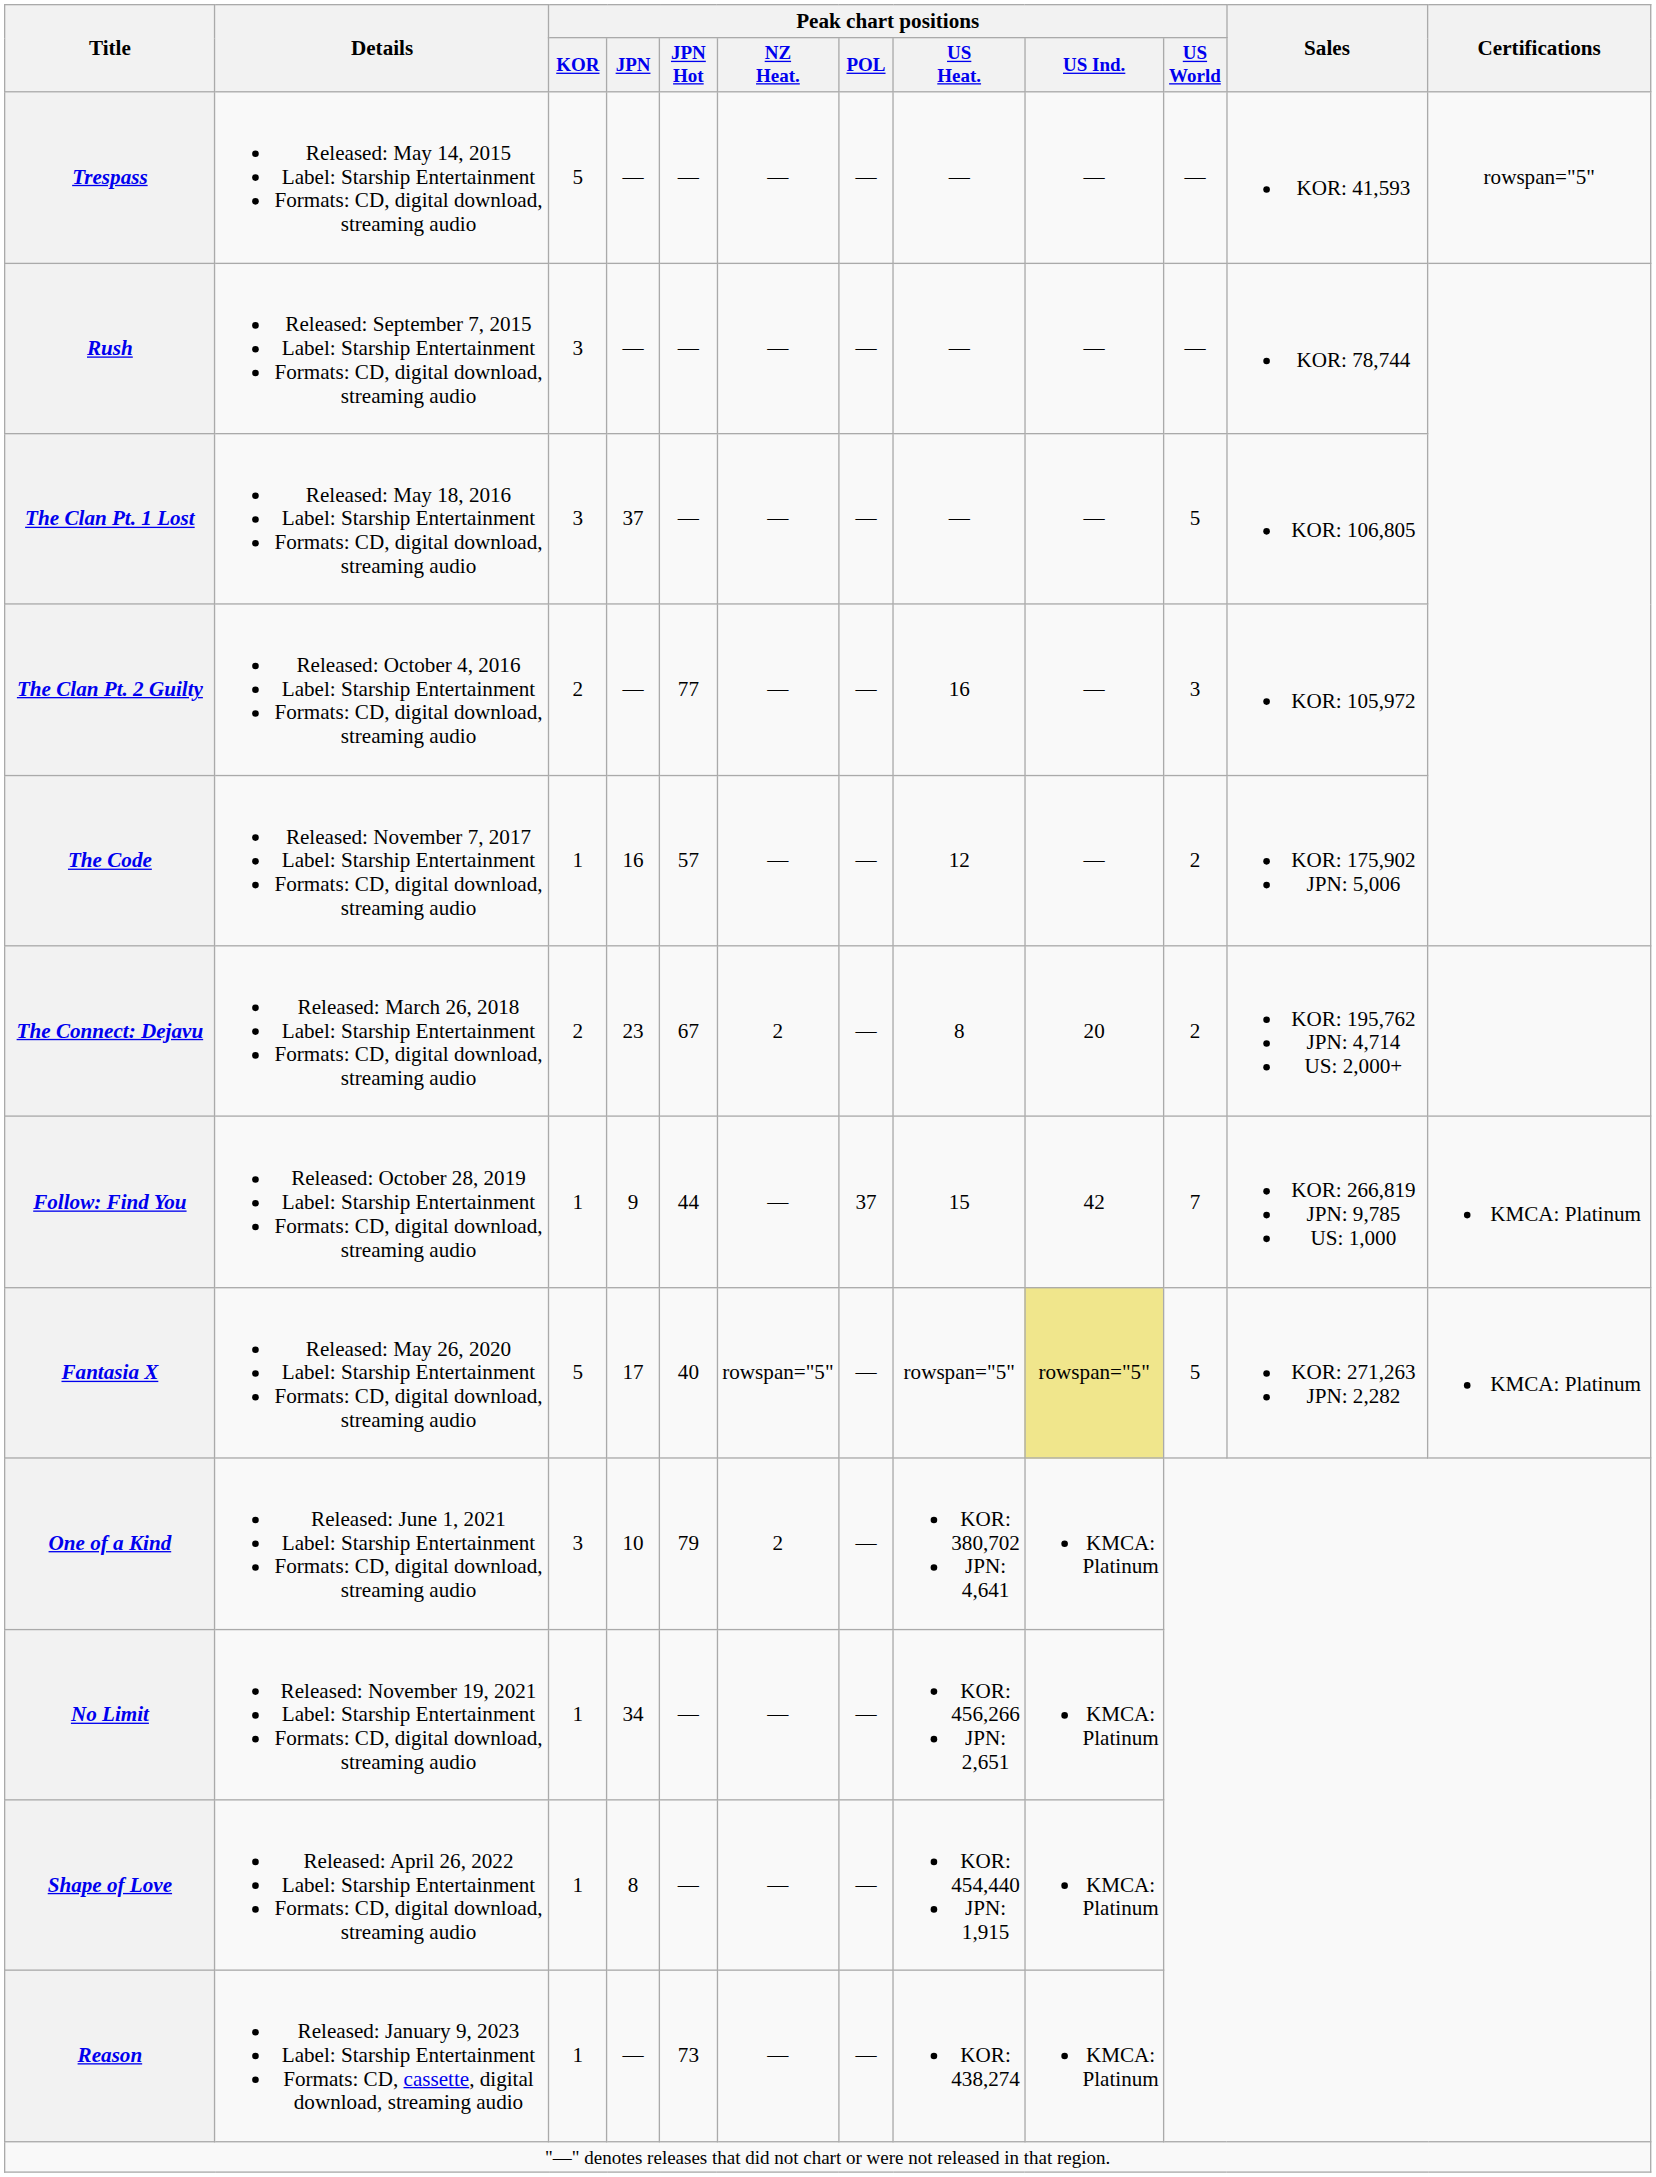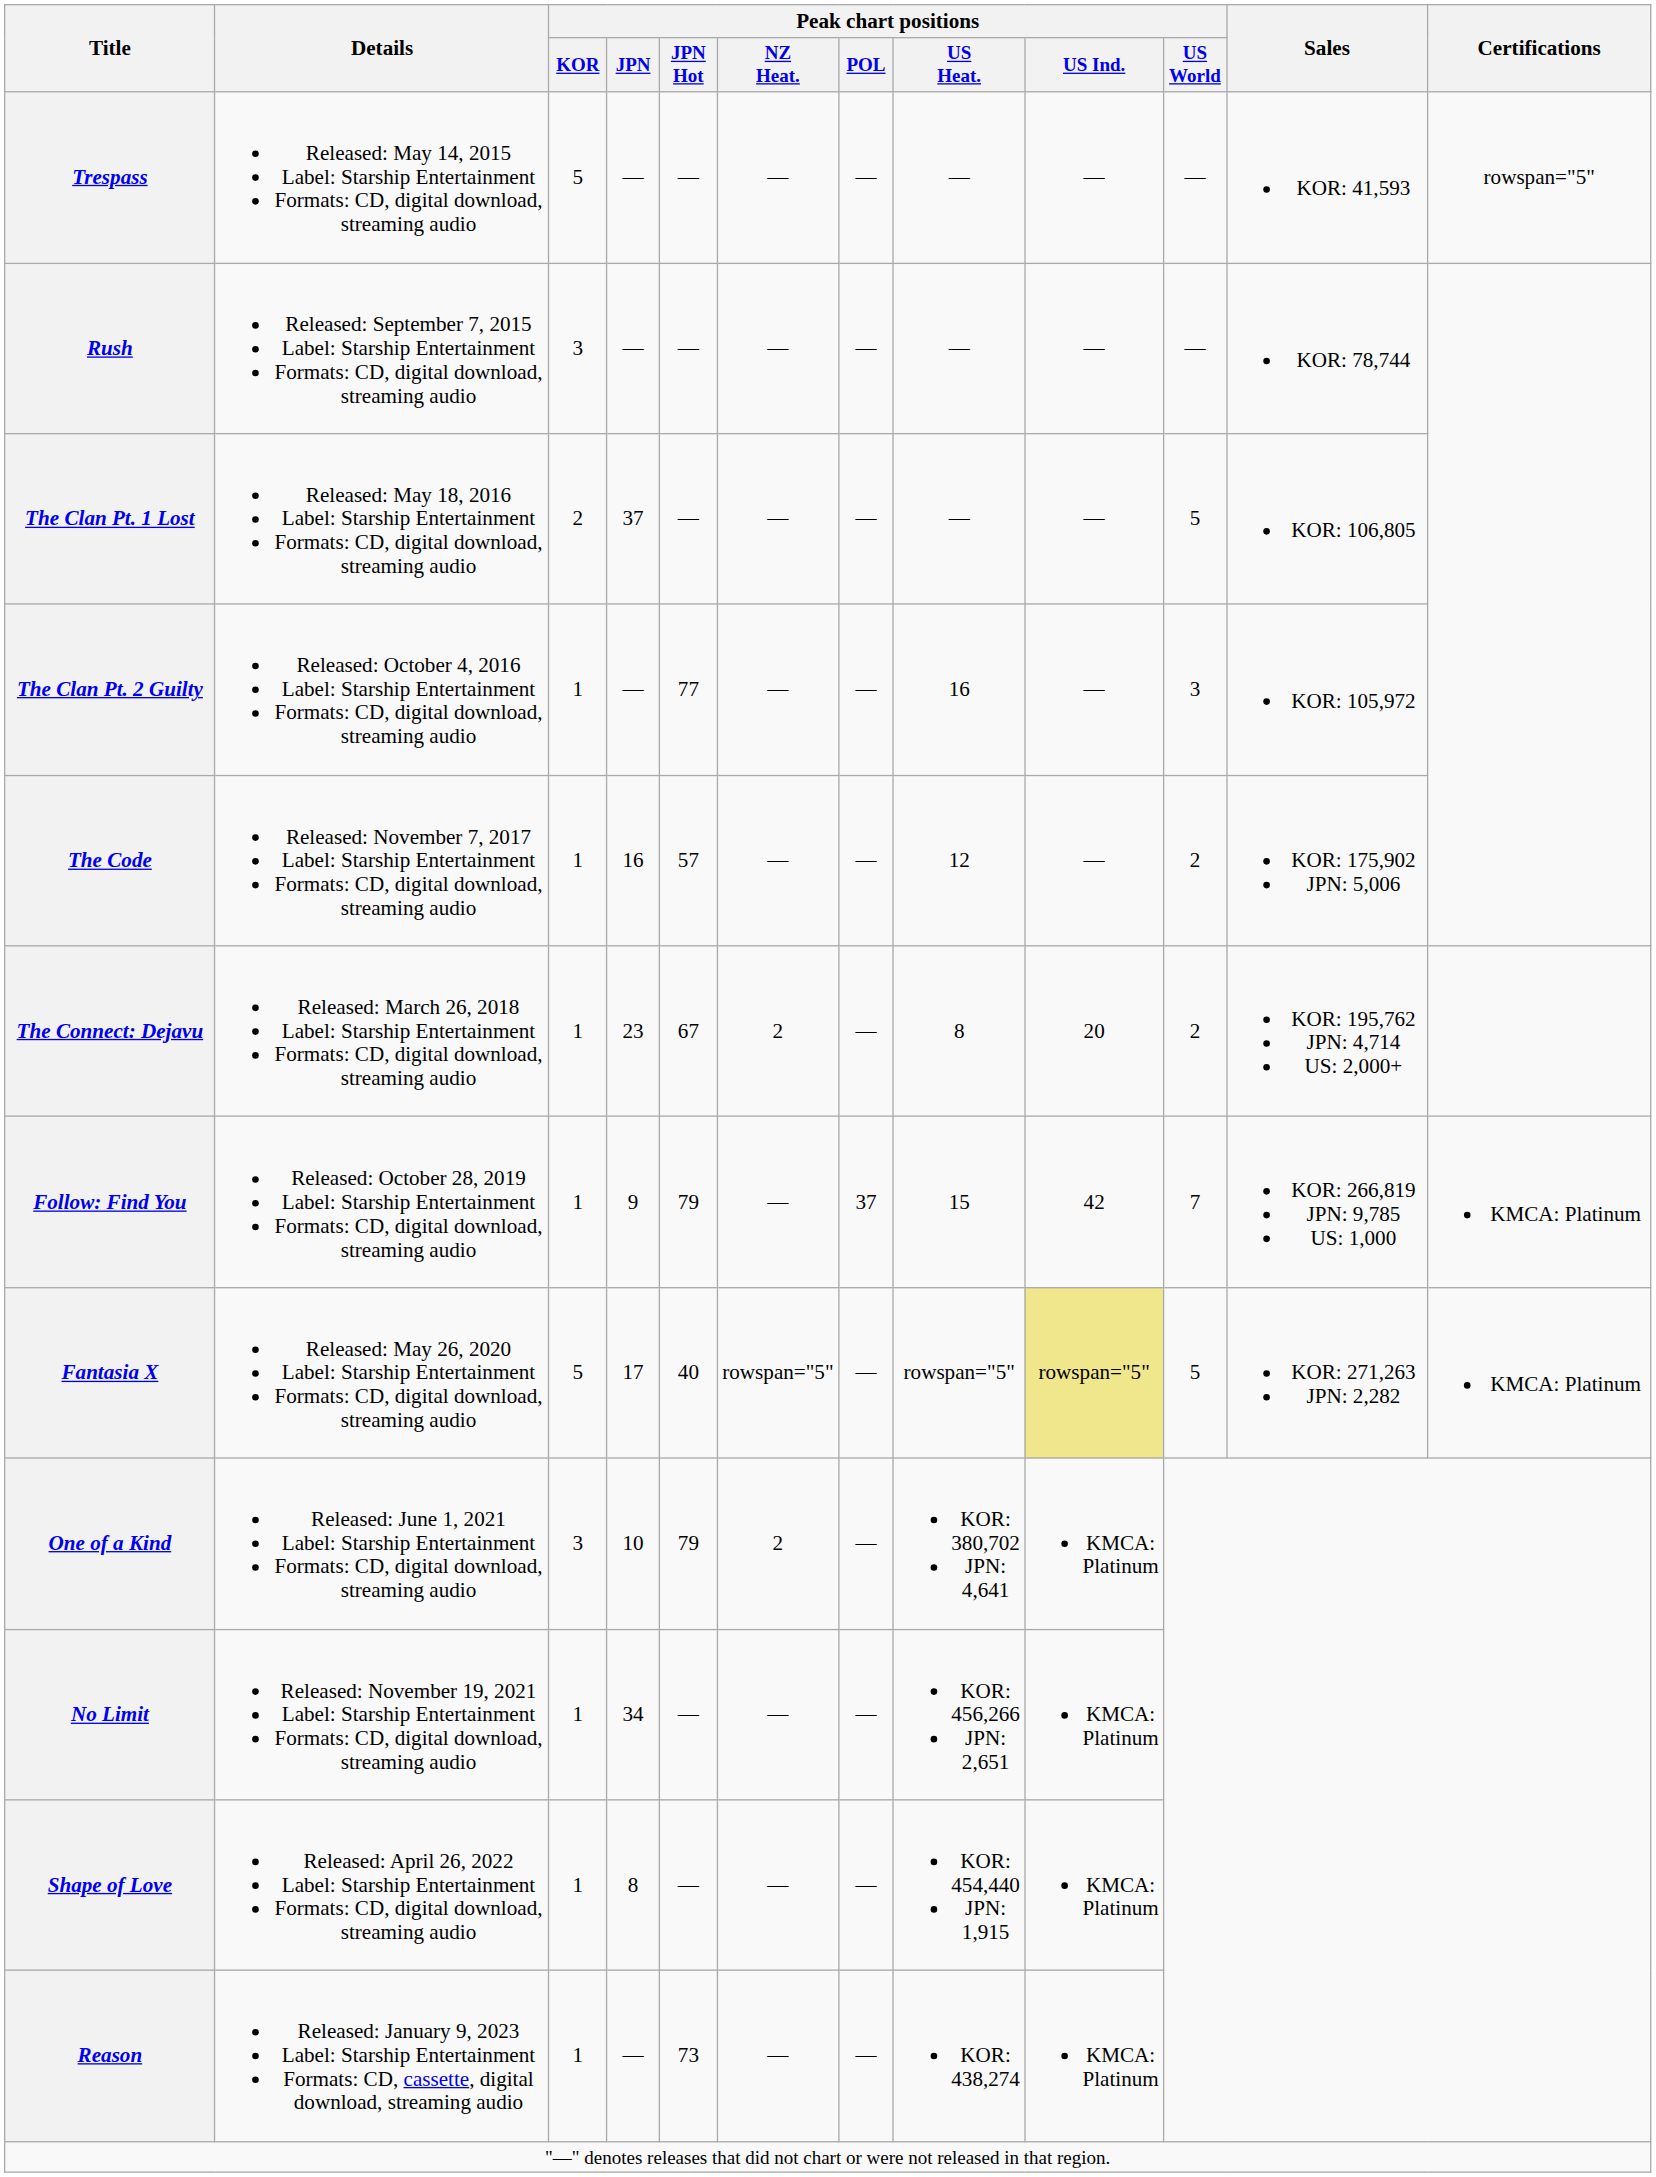(578, 518) 3 -> (578, 518) 2
(578, 689) 2 -> (578, 689) 1
(578, 1031) 2 -> (578, 1031) 1
(688, 1201) 44 -> (688, 1201) 79
